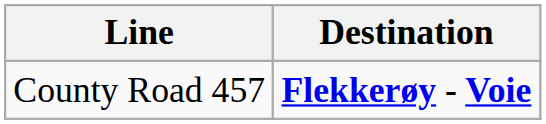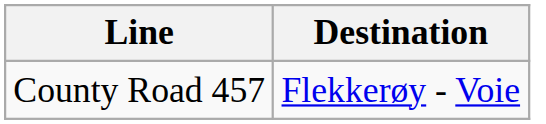(406, 89) bold -> (401, 89) normal
